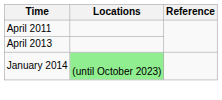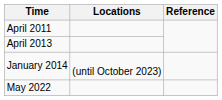(117, 71) lightgreen background -> (117, 71) no background
+ row: (29, 87)
